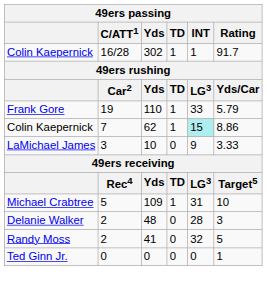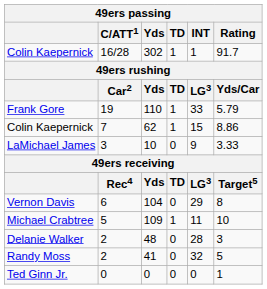(196, 127) paleturquoise background -> (196, 127) no background
+ row: (153, 202)
(196, 202) 31 -> (196, 220) 11
